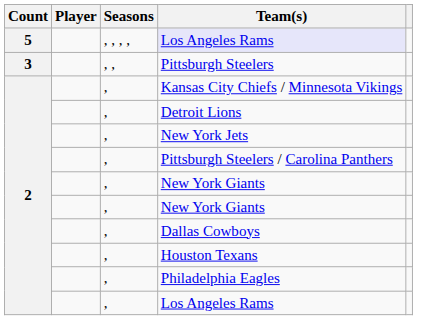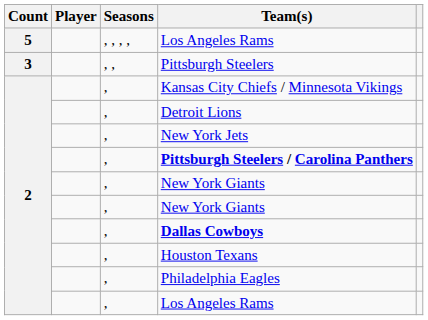(217, 40) lavender background -> (217, 40) no background
(277, 159) normal -> (287, 159) bold
(210, 231) normal -> (212, 231) bold
